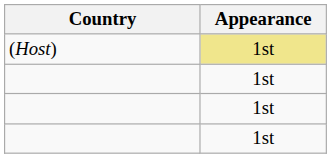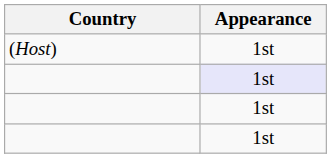(263, 49) khaki background -> (263, 49) no background
(263, 78) no background -> (263, 78) lavender background
